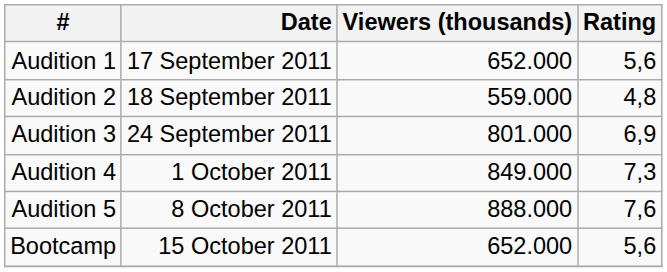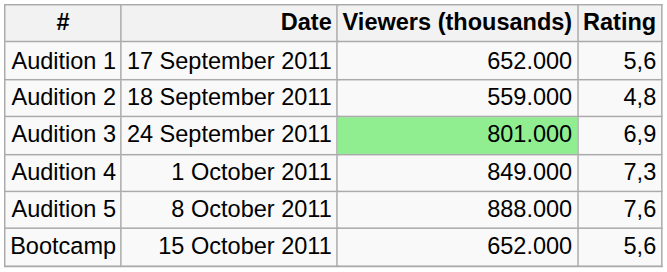(530, 135) no background -> (530, 135) lightgreen background
